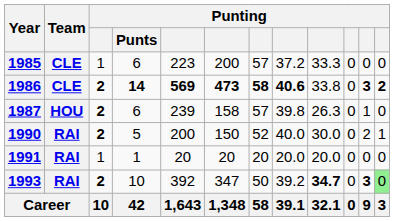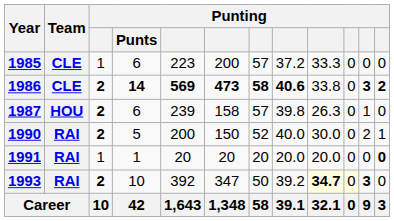(382, 157) normal -> (382, 157) bold
(326, 181) no background -> (326, 181) lightyellow background
(351, 181) no background -> (351, 181) lightyellow background
(382, 181) lightgreen background -> (382, 181) no background
